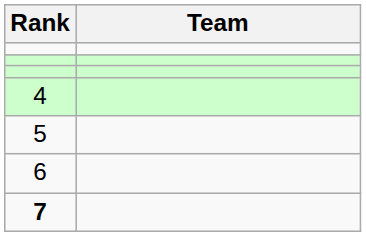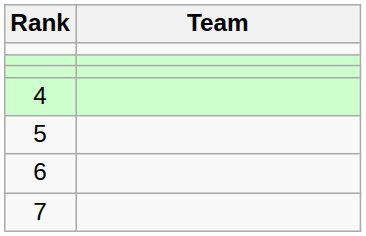(40, 211) bold -> (40, 211) normal
